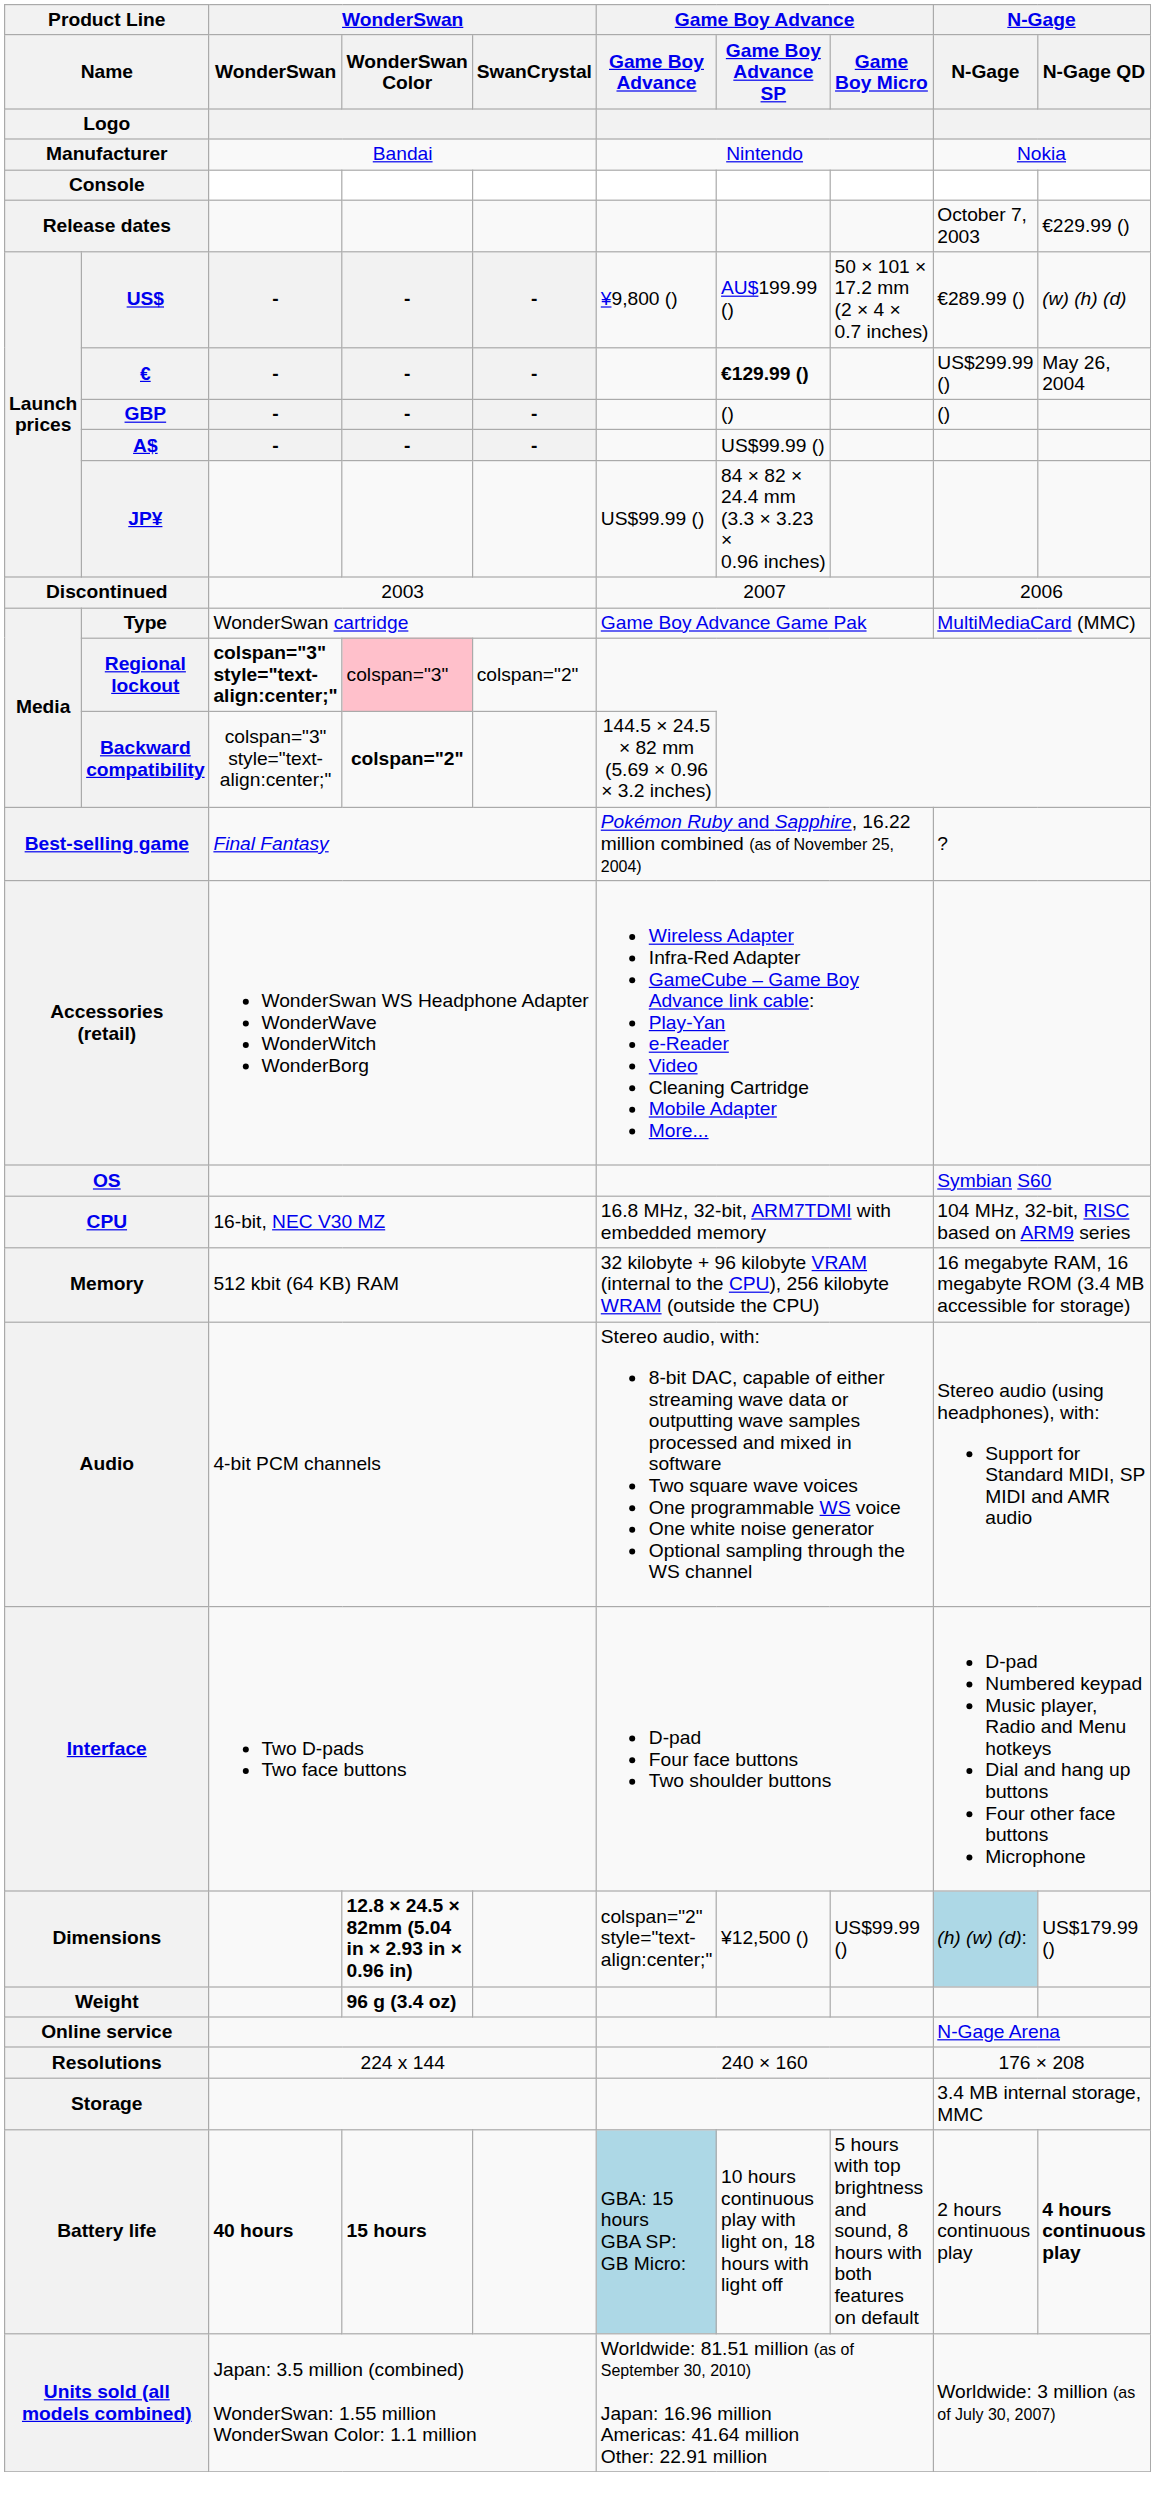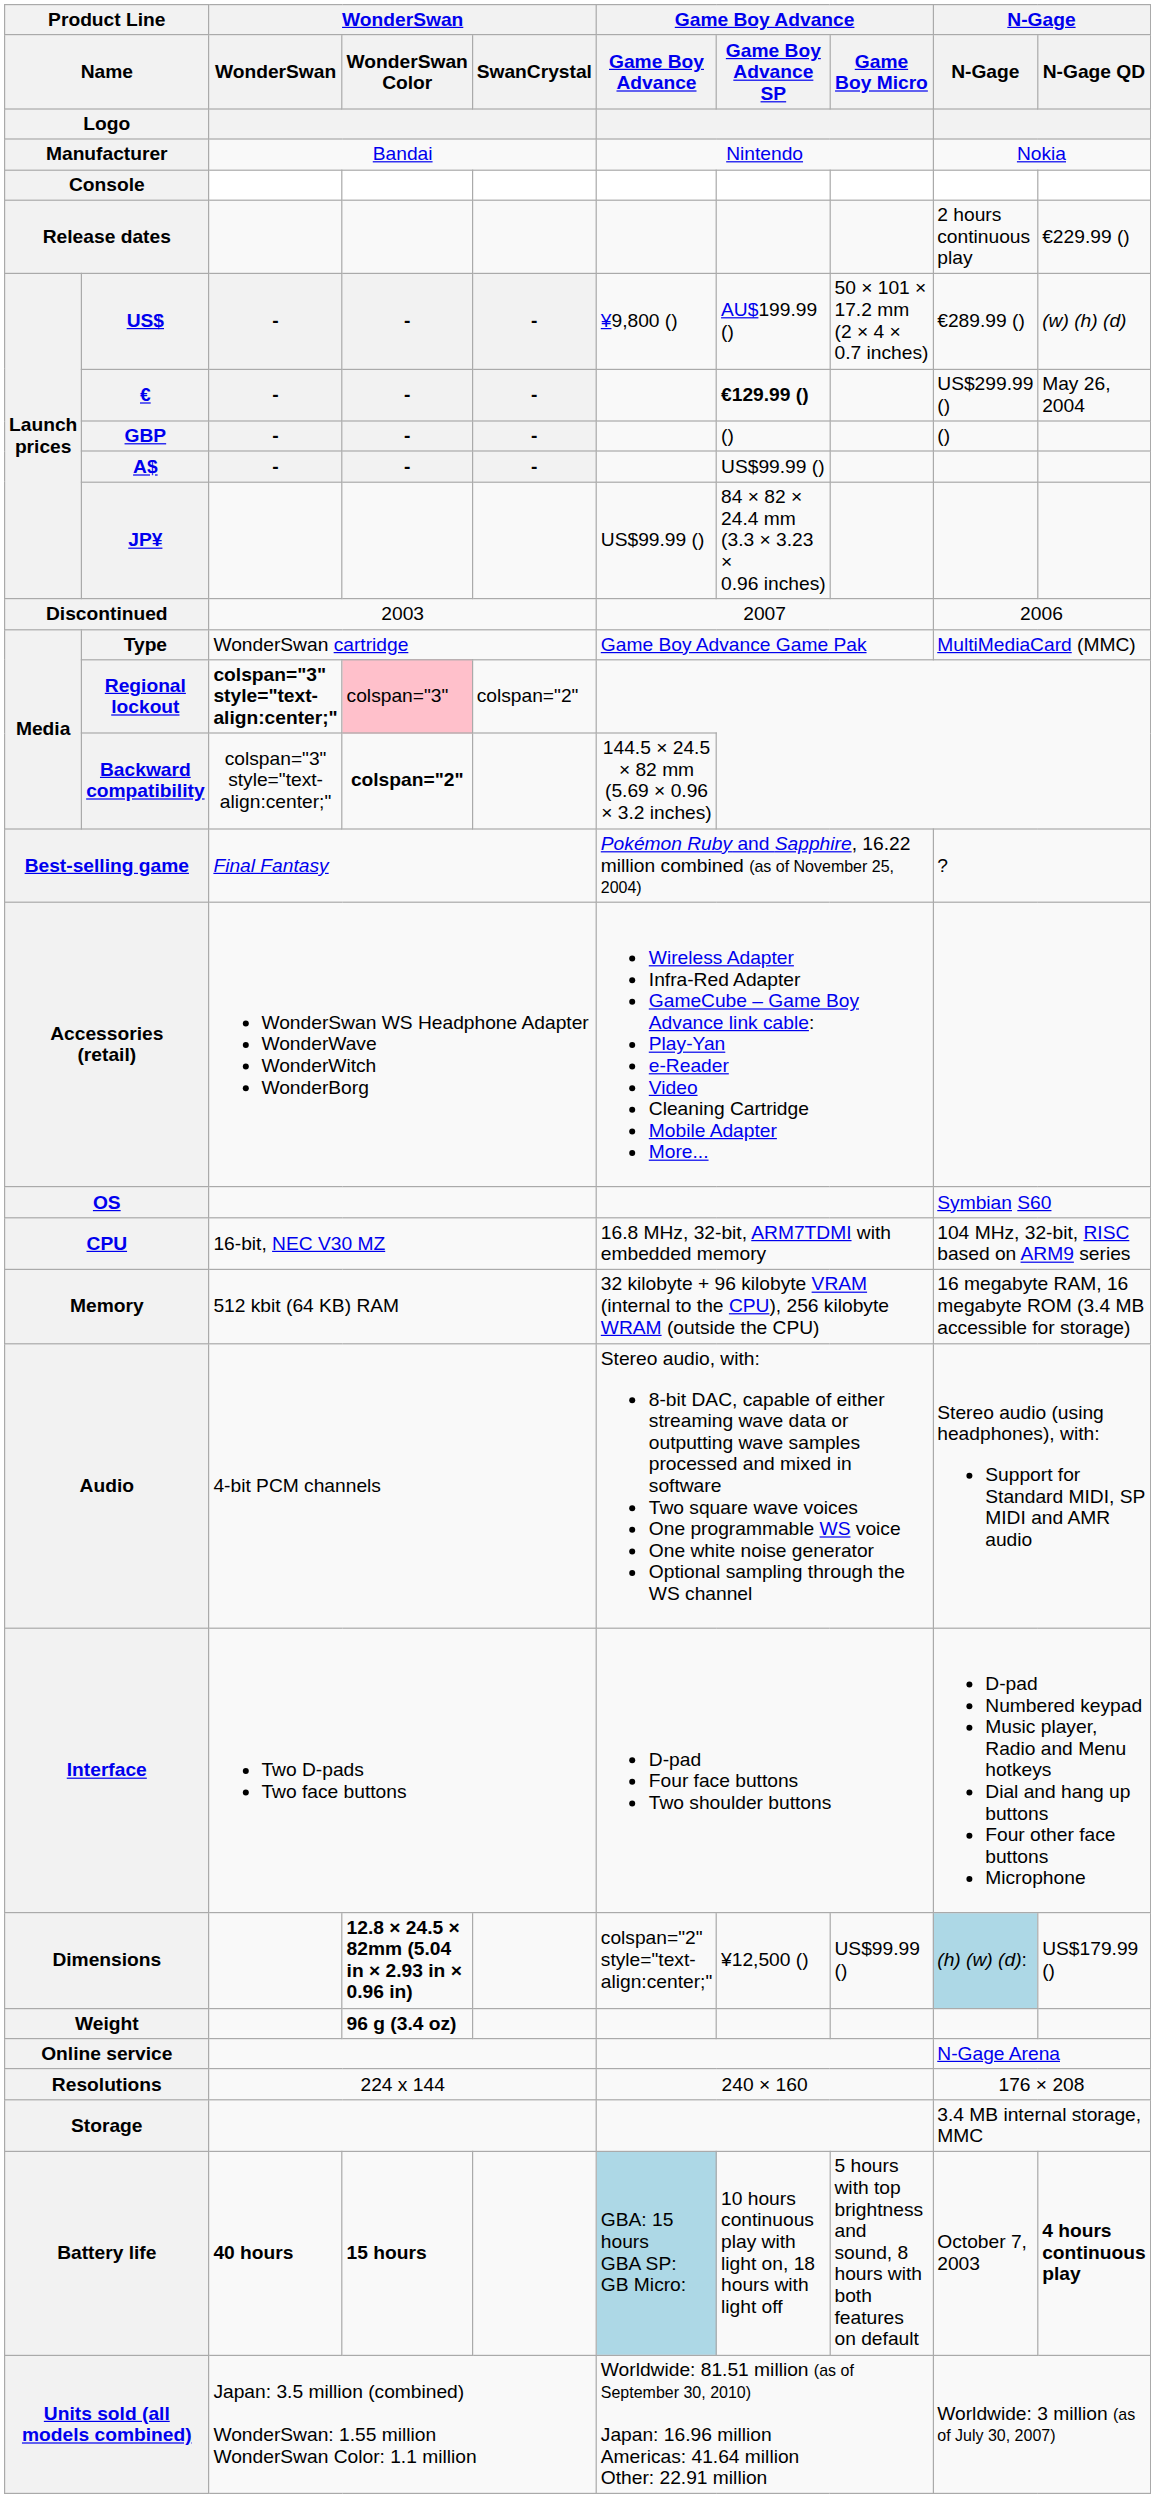(982, 225) October 7, 2003 -> (984, 236) 2 hours continuous play
(984, 2231) 2 hours continuous play -> (982, 2253) October 7, 2003
